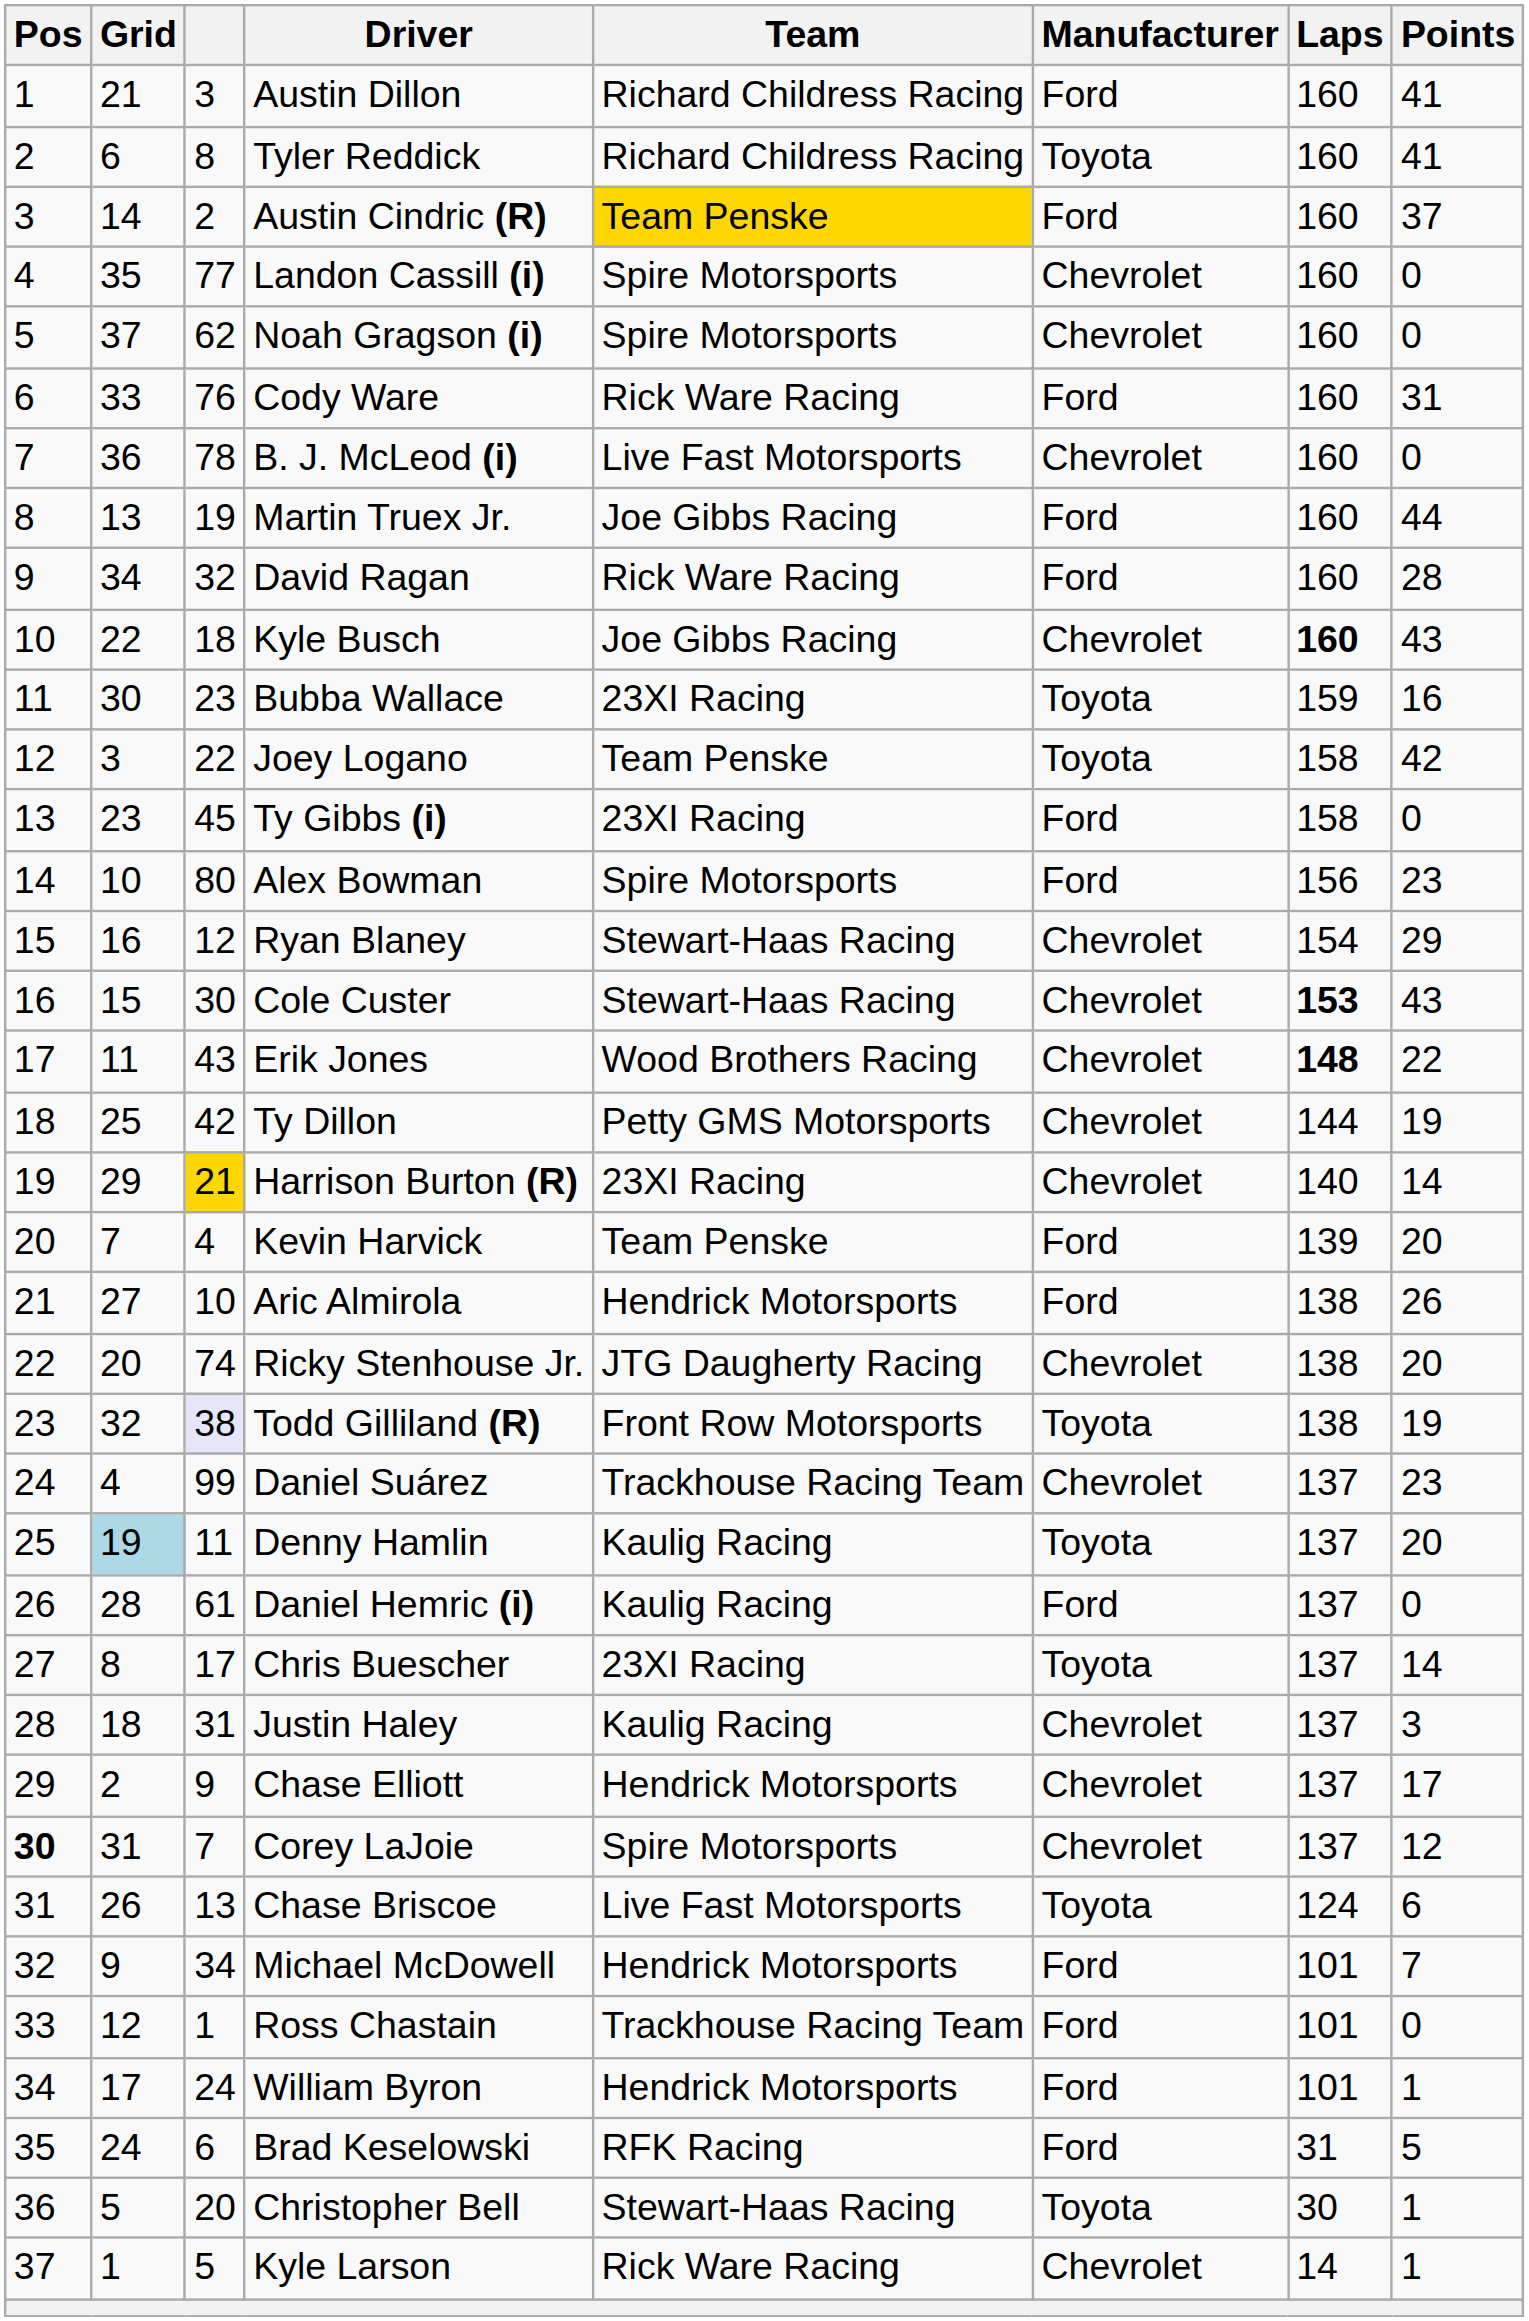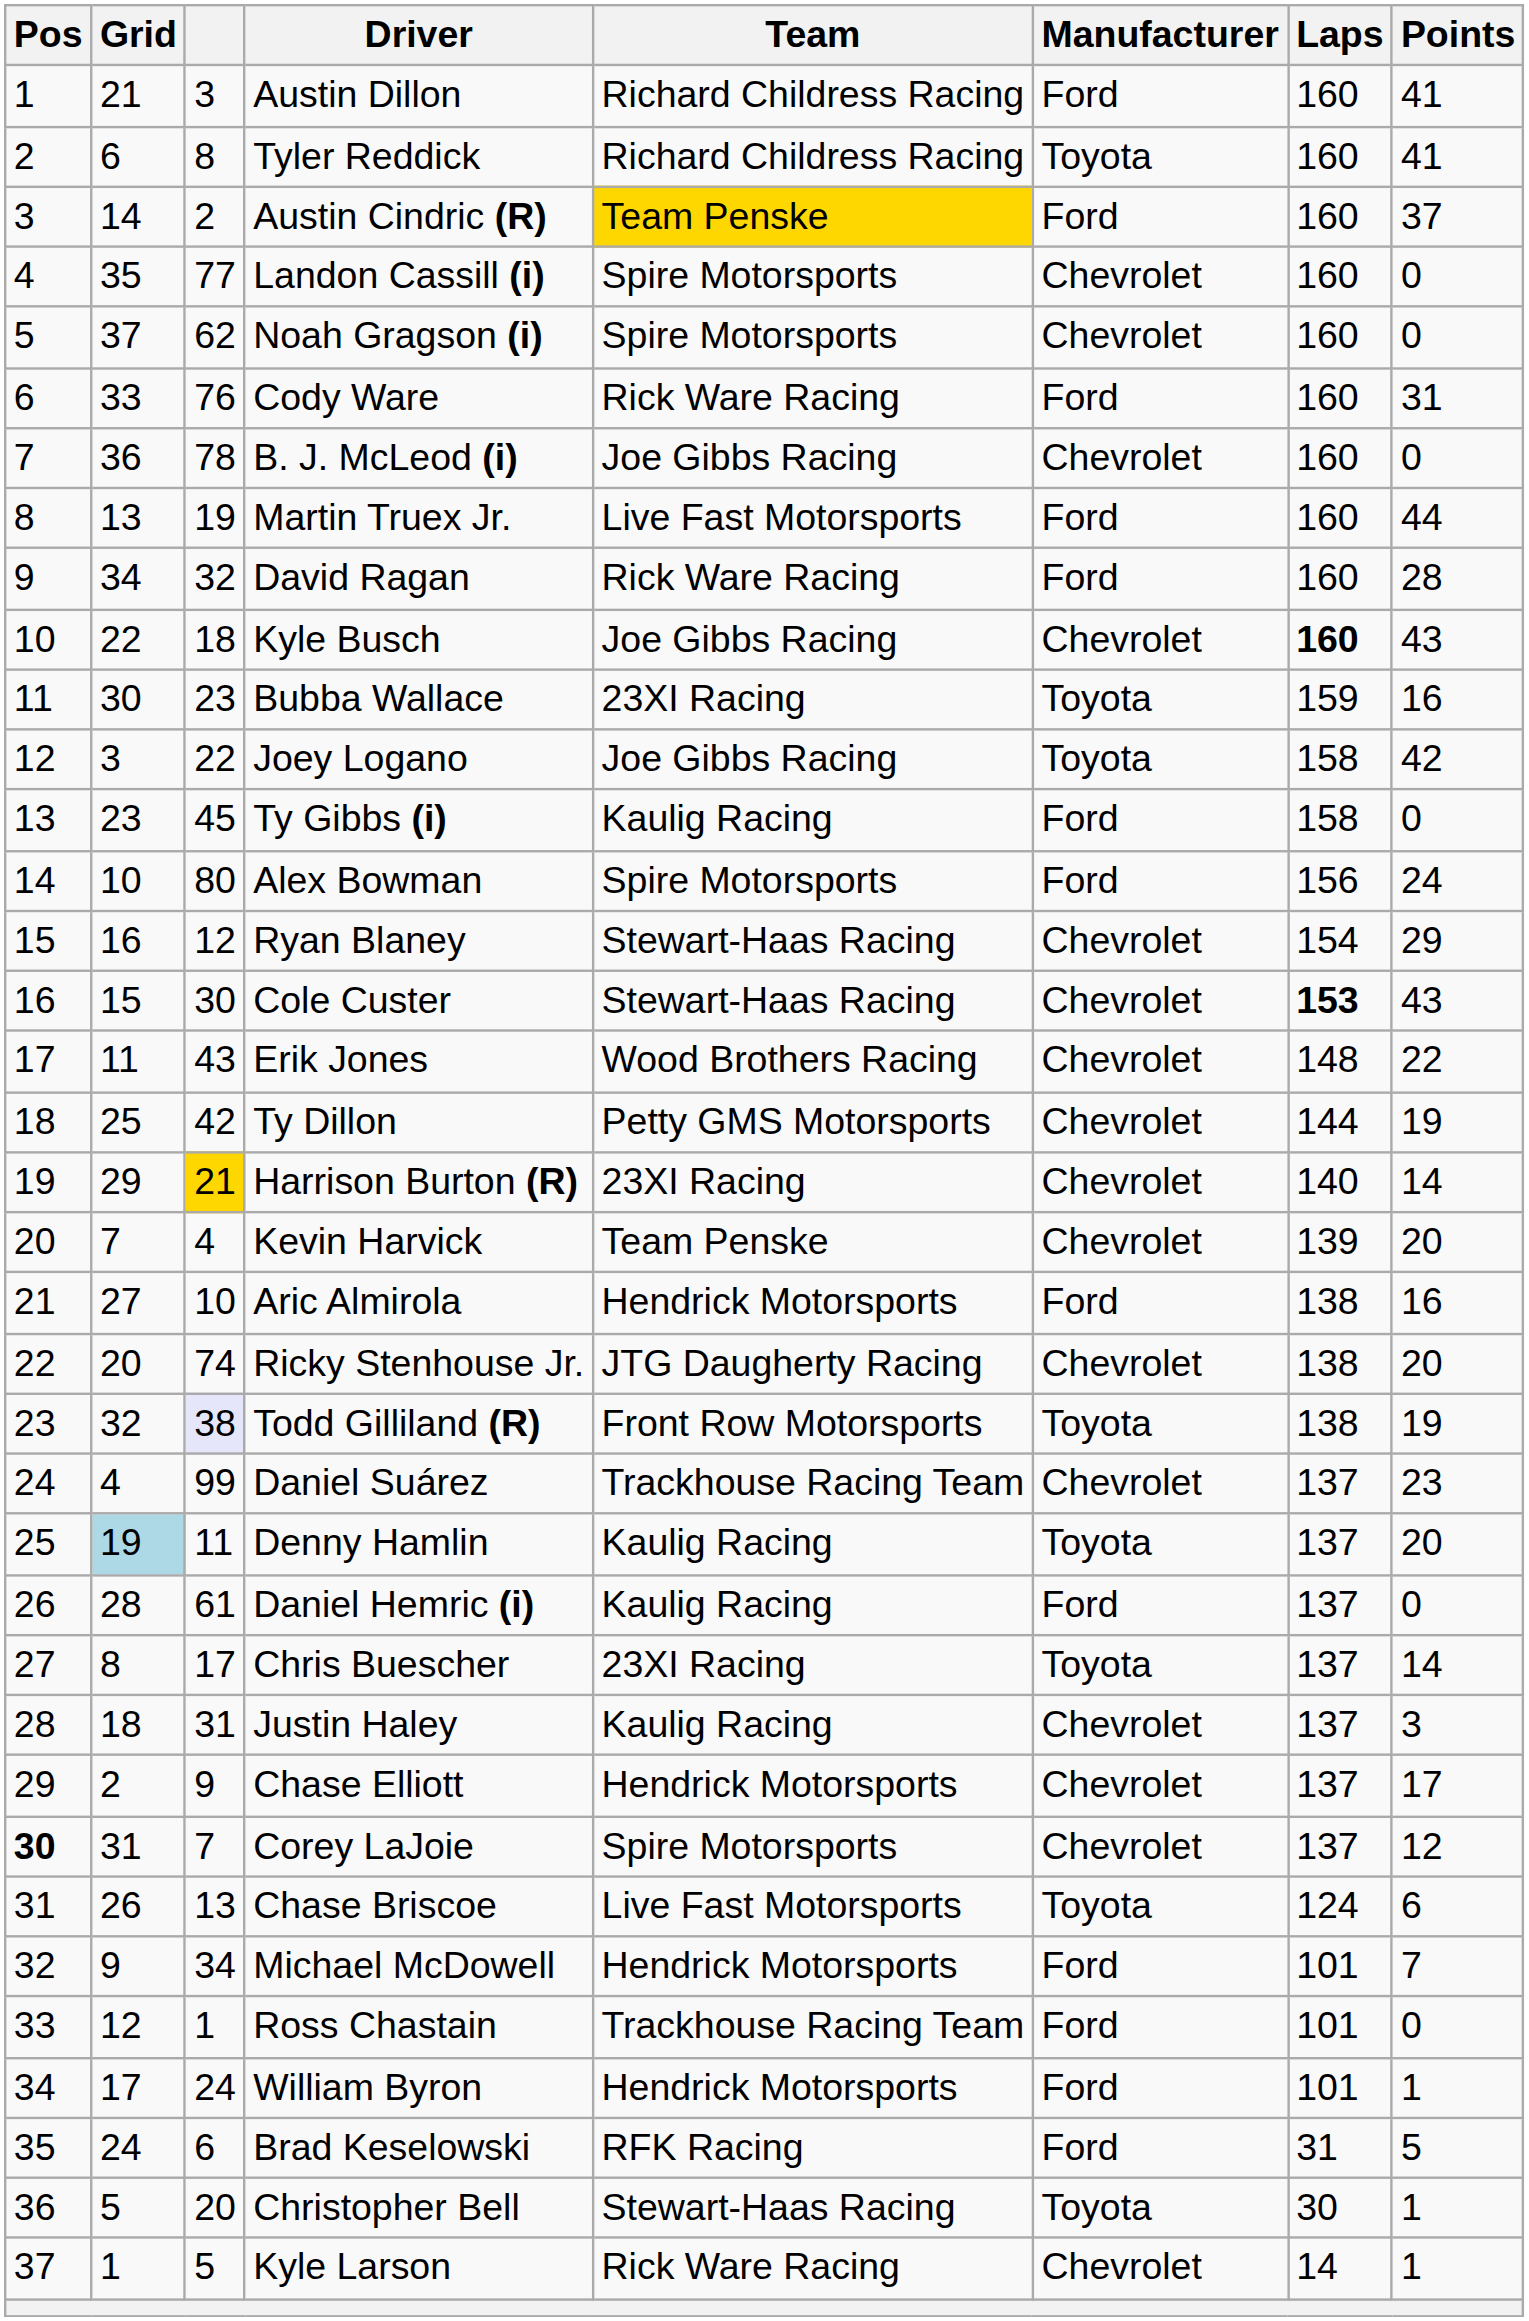(782, 456) Live Fast Motorsports -> (749, 456) Joe Gibbs Racing
(749, 517) Joe Gibbs Racing -> (782, 517) Live Fast Motorsports
(715, 758) Team Penske -> (749, 758) Joe Gibbs Racing
(704, 818) 23XI Racing -> (717, 818) Kaulig Racing
(1422, 879) 23 -> (1422, 879) 24
(1327, 1060) bold -> (1327, 1060) normal
(1080, 1241) Ford -> (1122, 1241) Chevrolet
(1422, 1301) 26 -> (1422, 1301) 16
